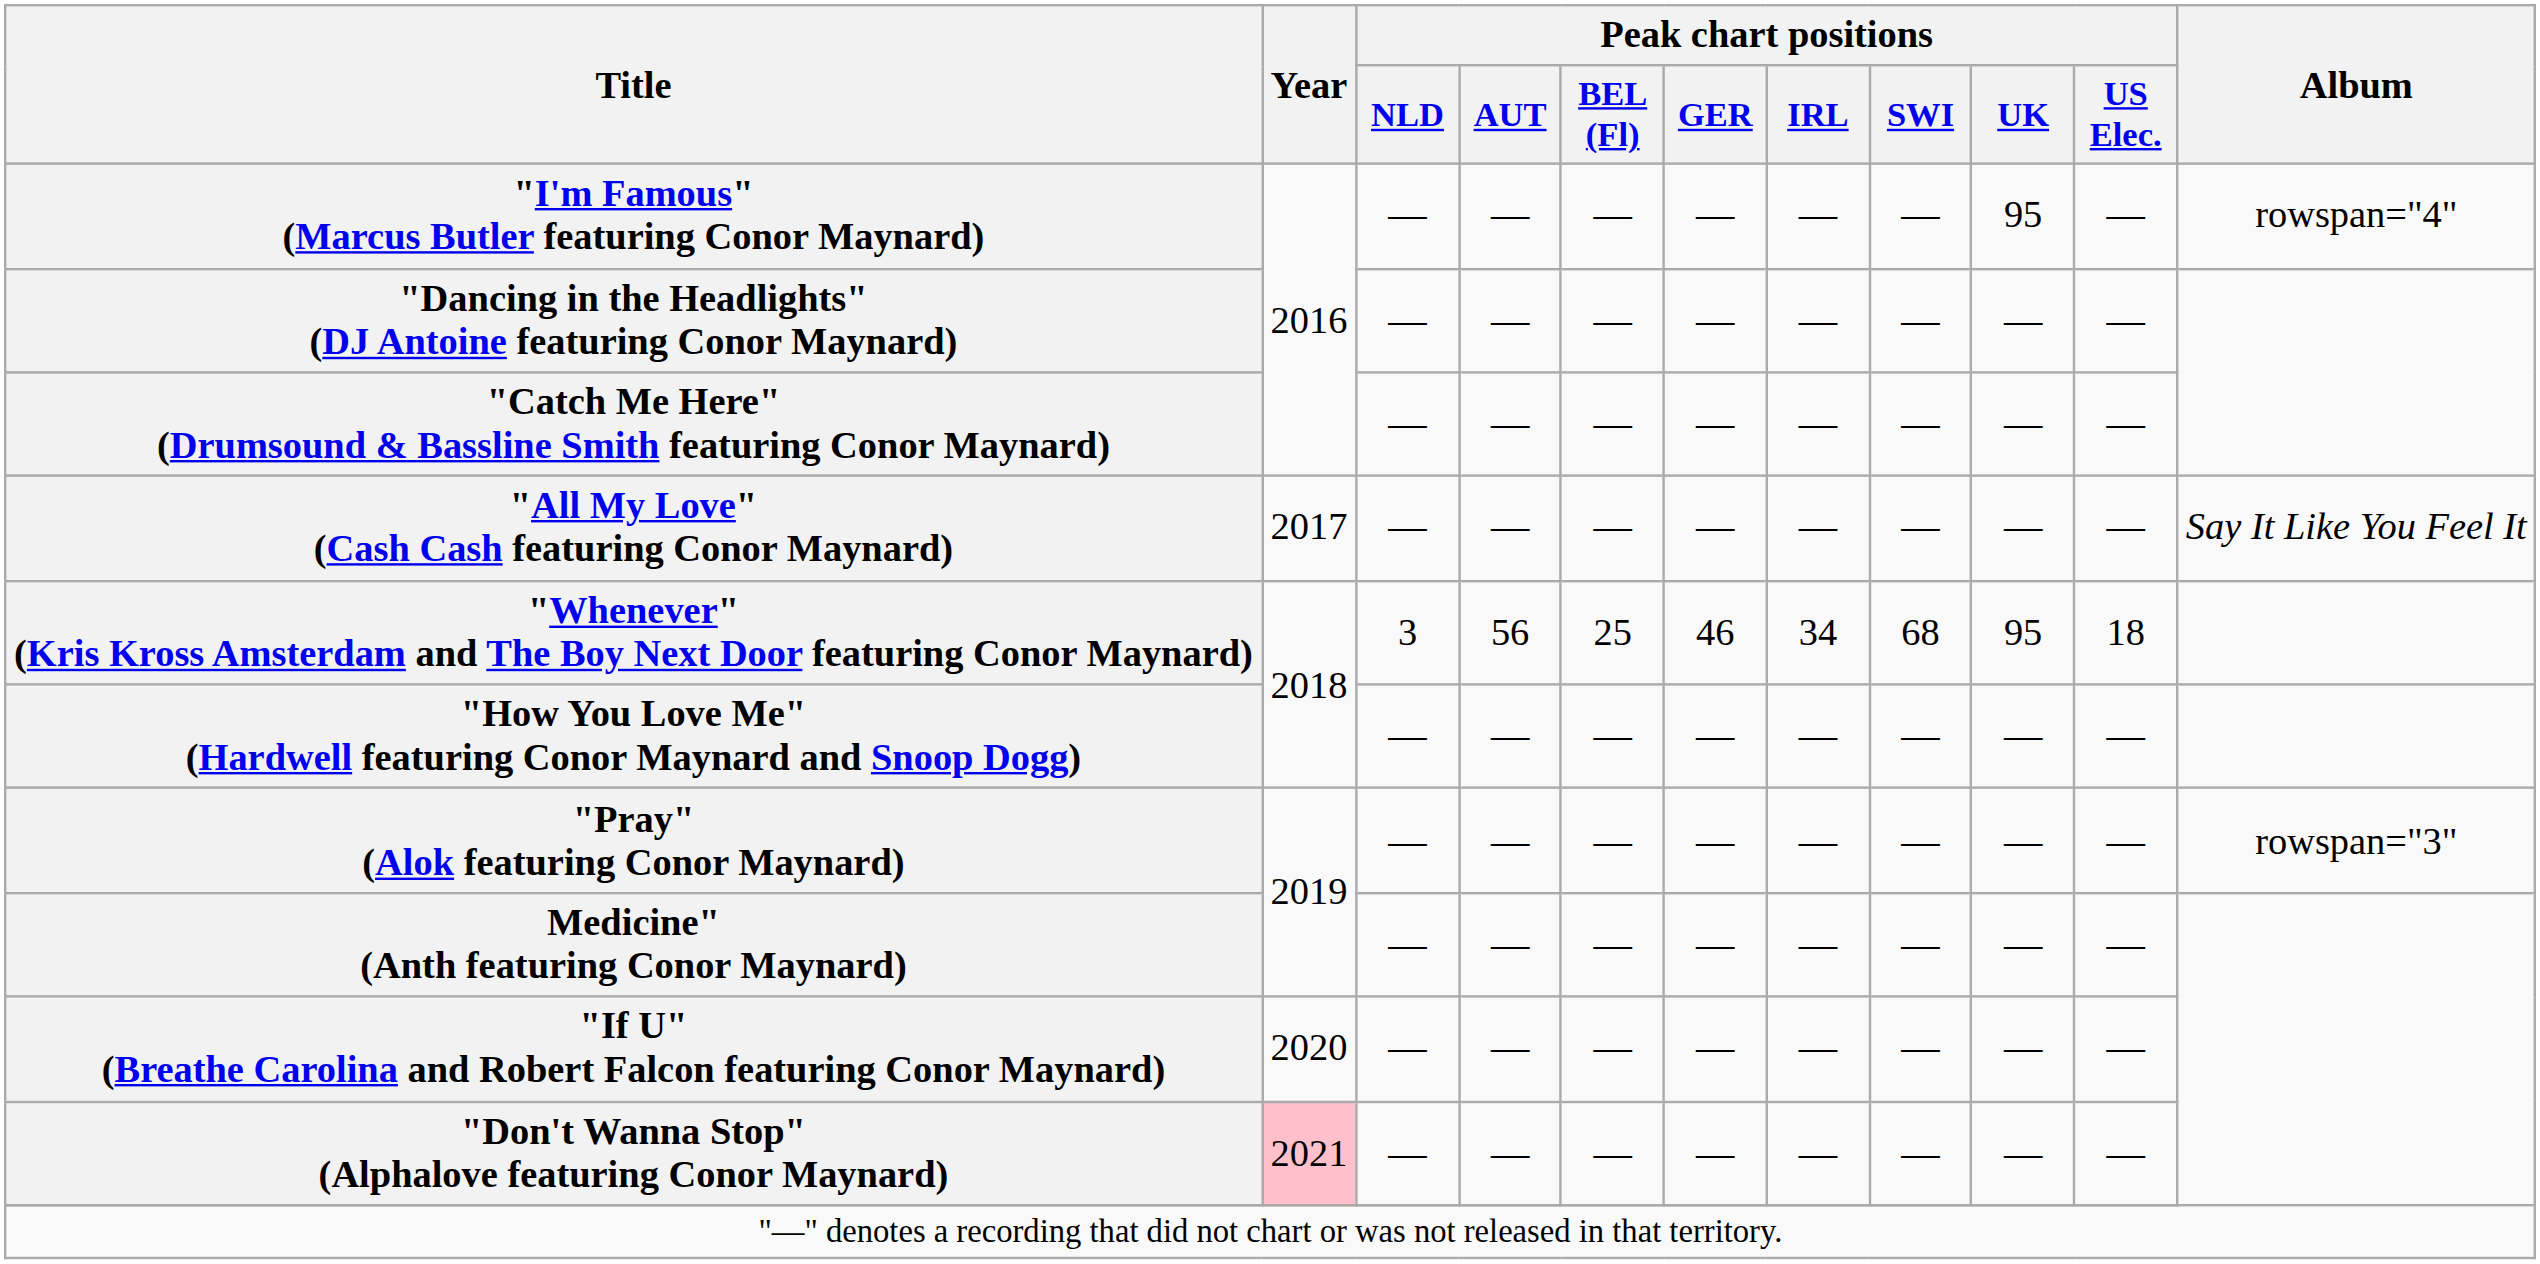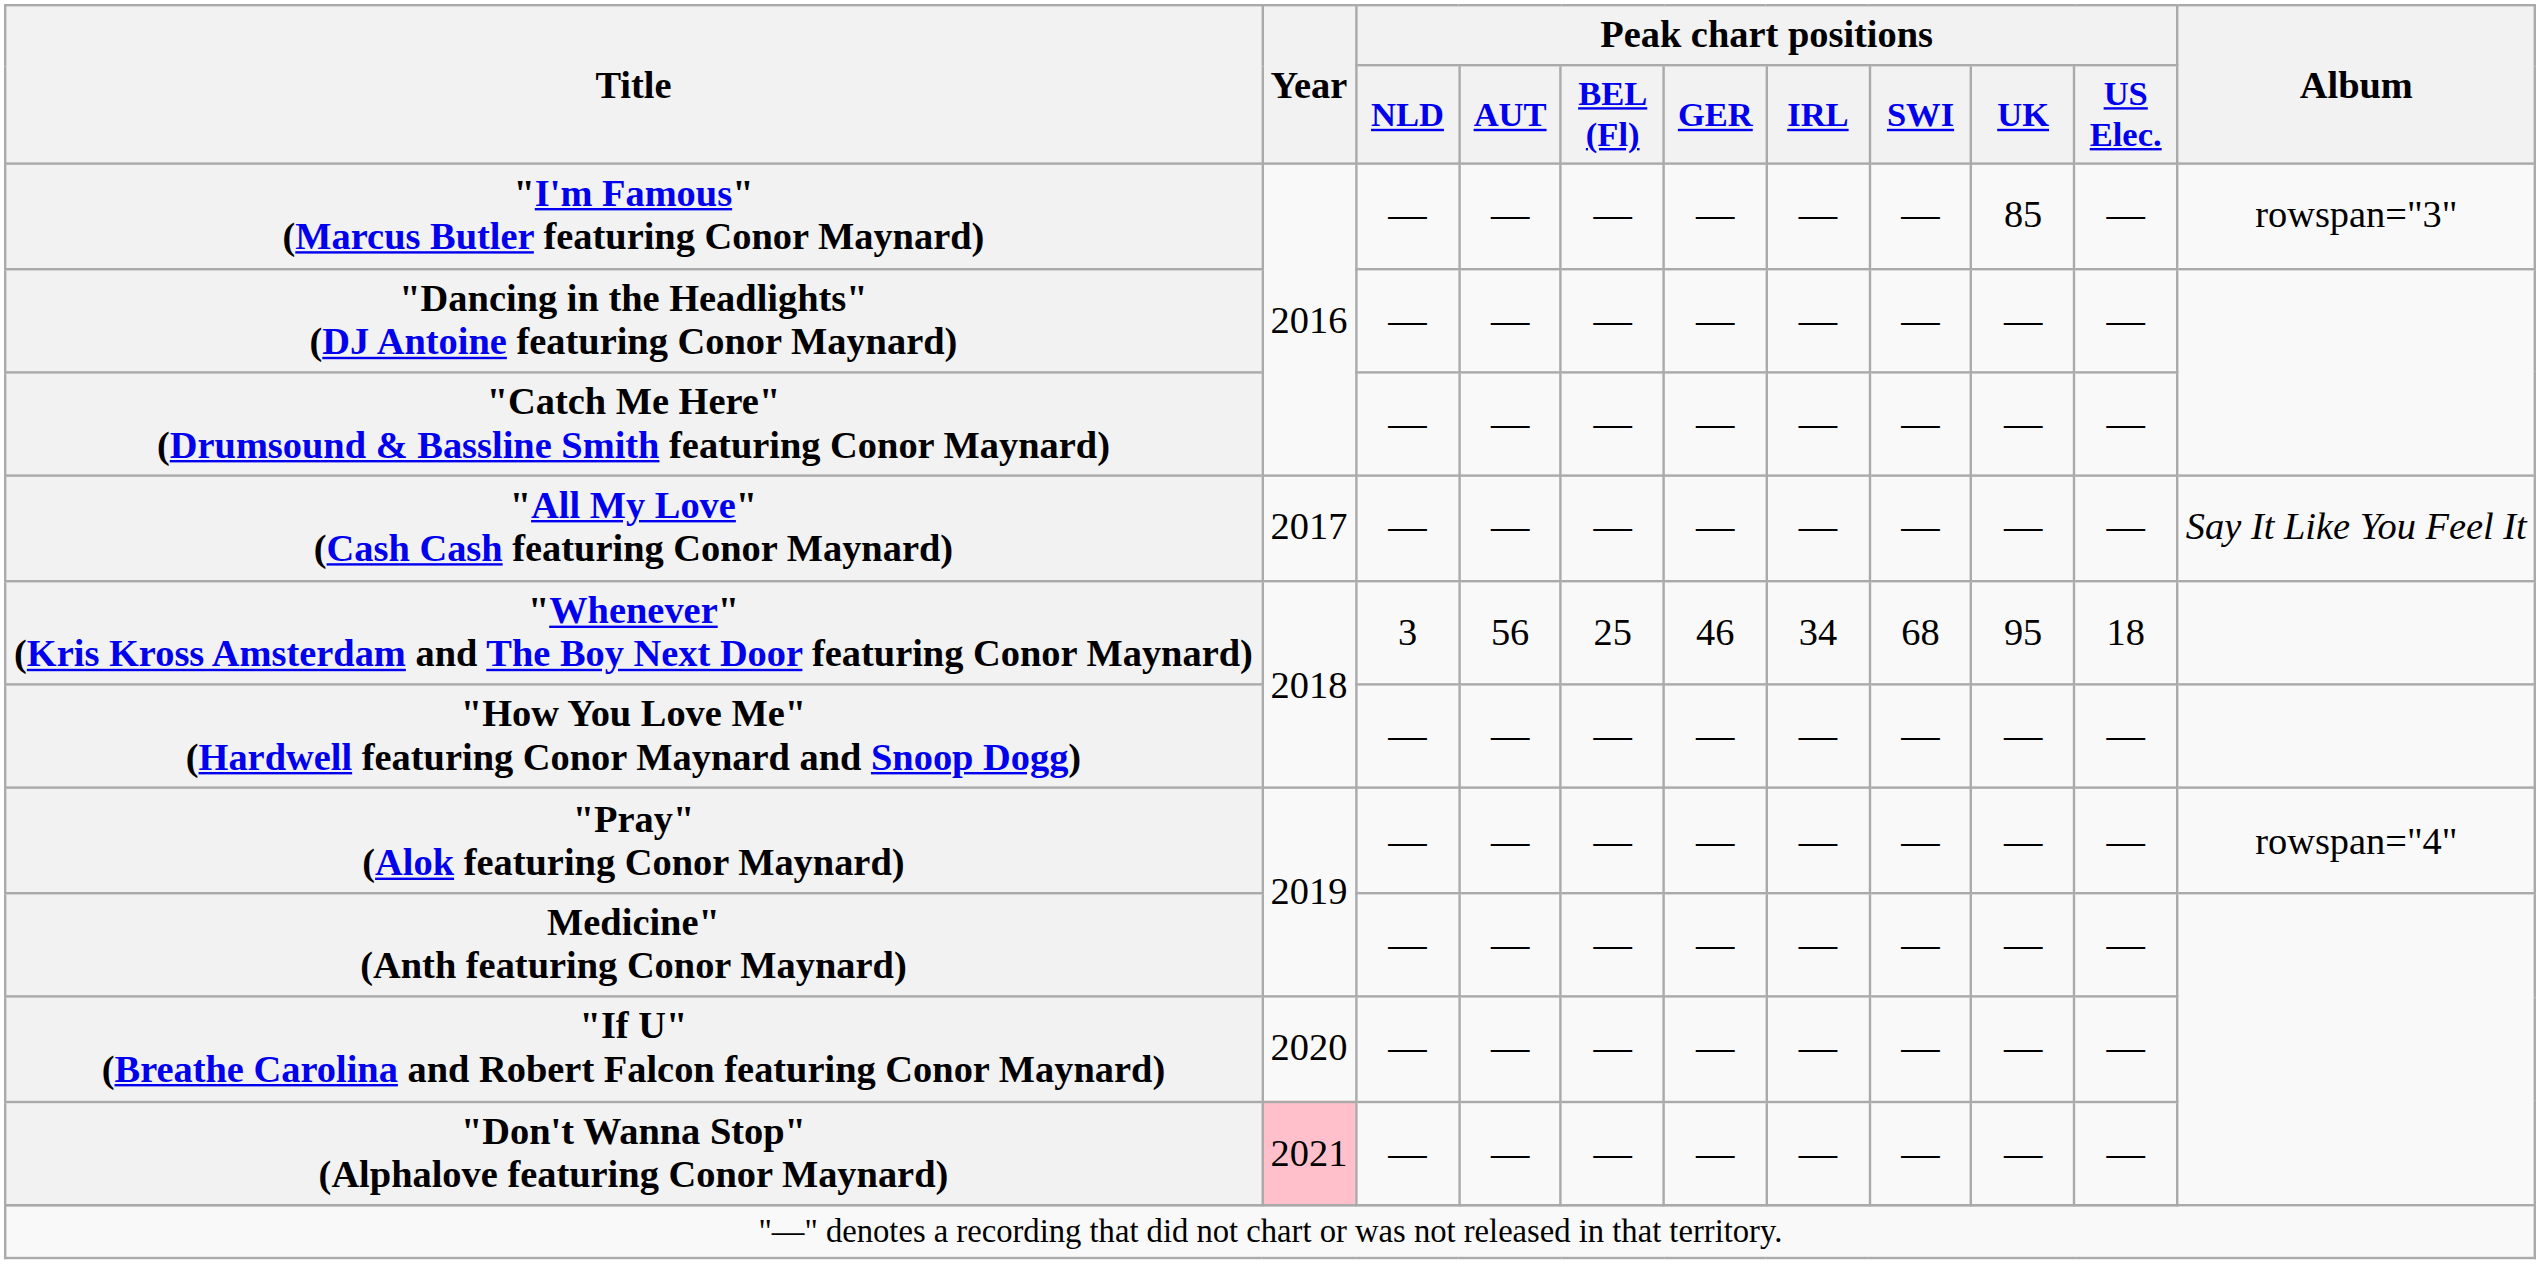(2023, 215) 95 -> (2023, 215) 85
(2356, 215) rowspan="4" -> (2356, 215) rowspan="3"
(2356, 839) rowspan="3" -> (2356, 839) rowspan="4"
